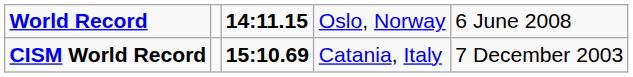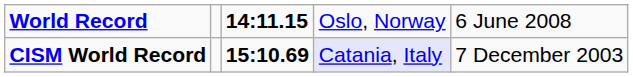(380, 54) no background -> (380, 54) lavender background
